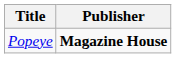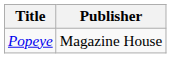(114, 40) bold -> (111, 40) normal
